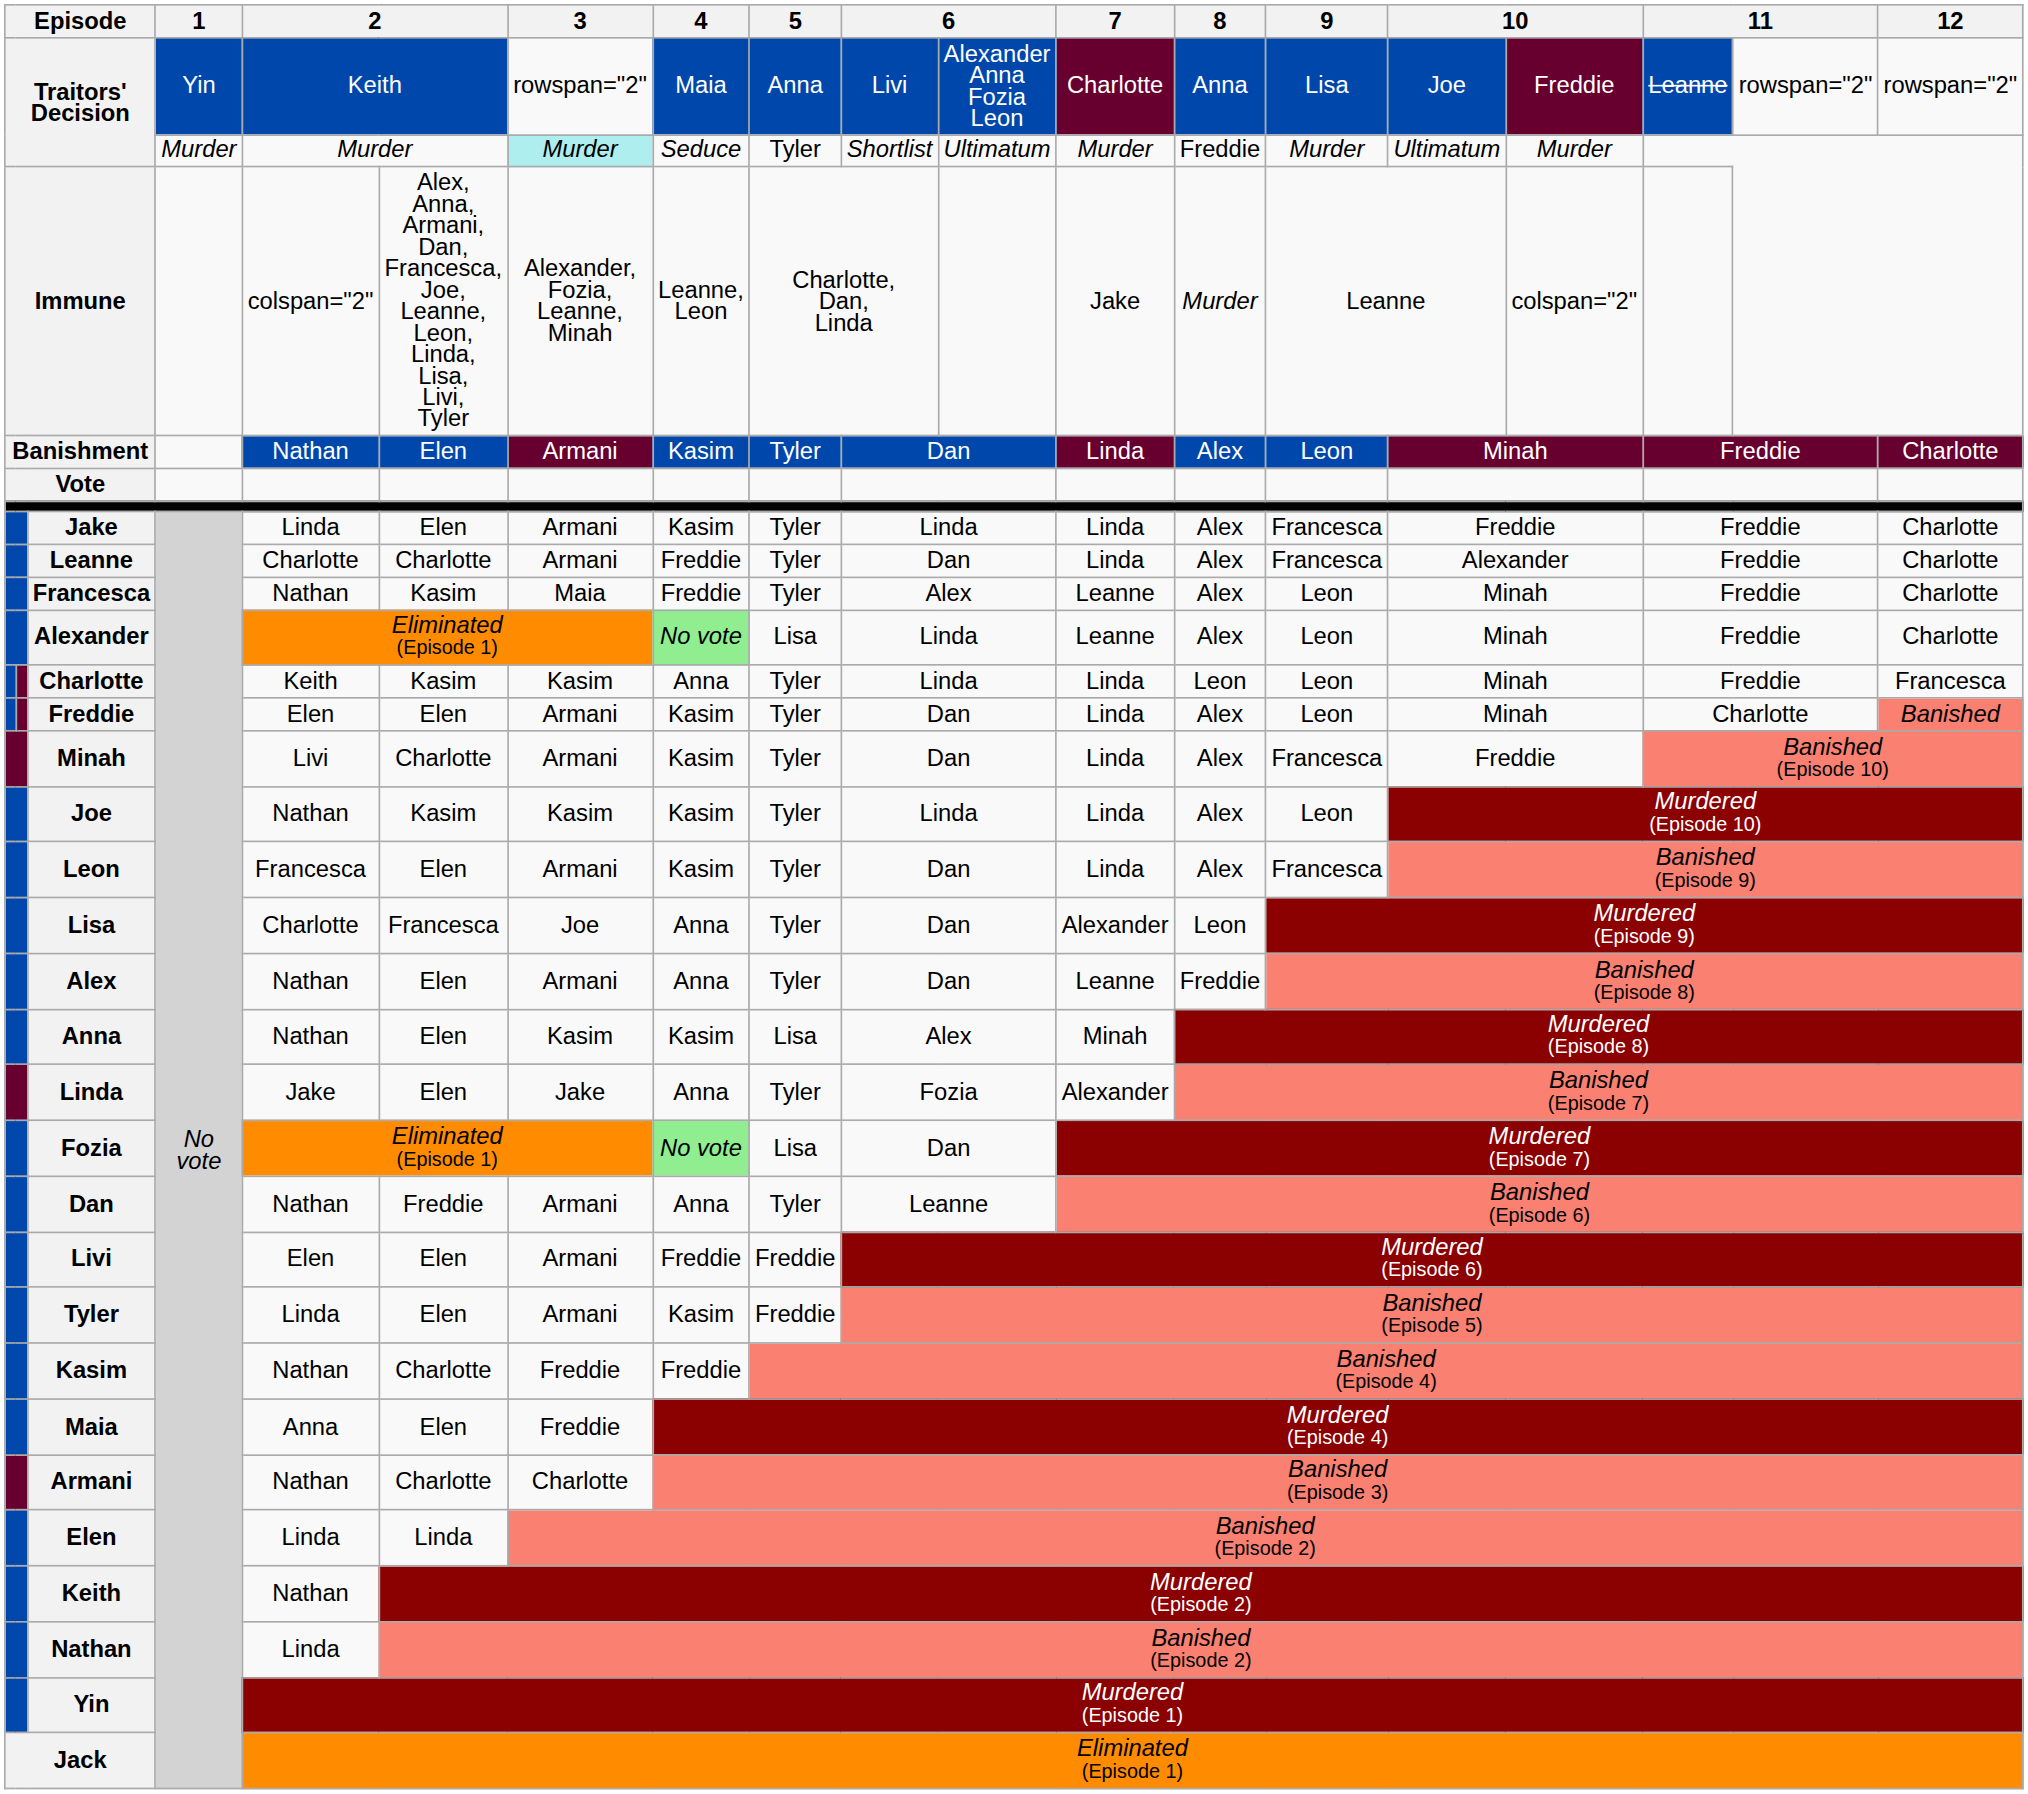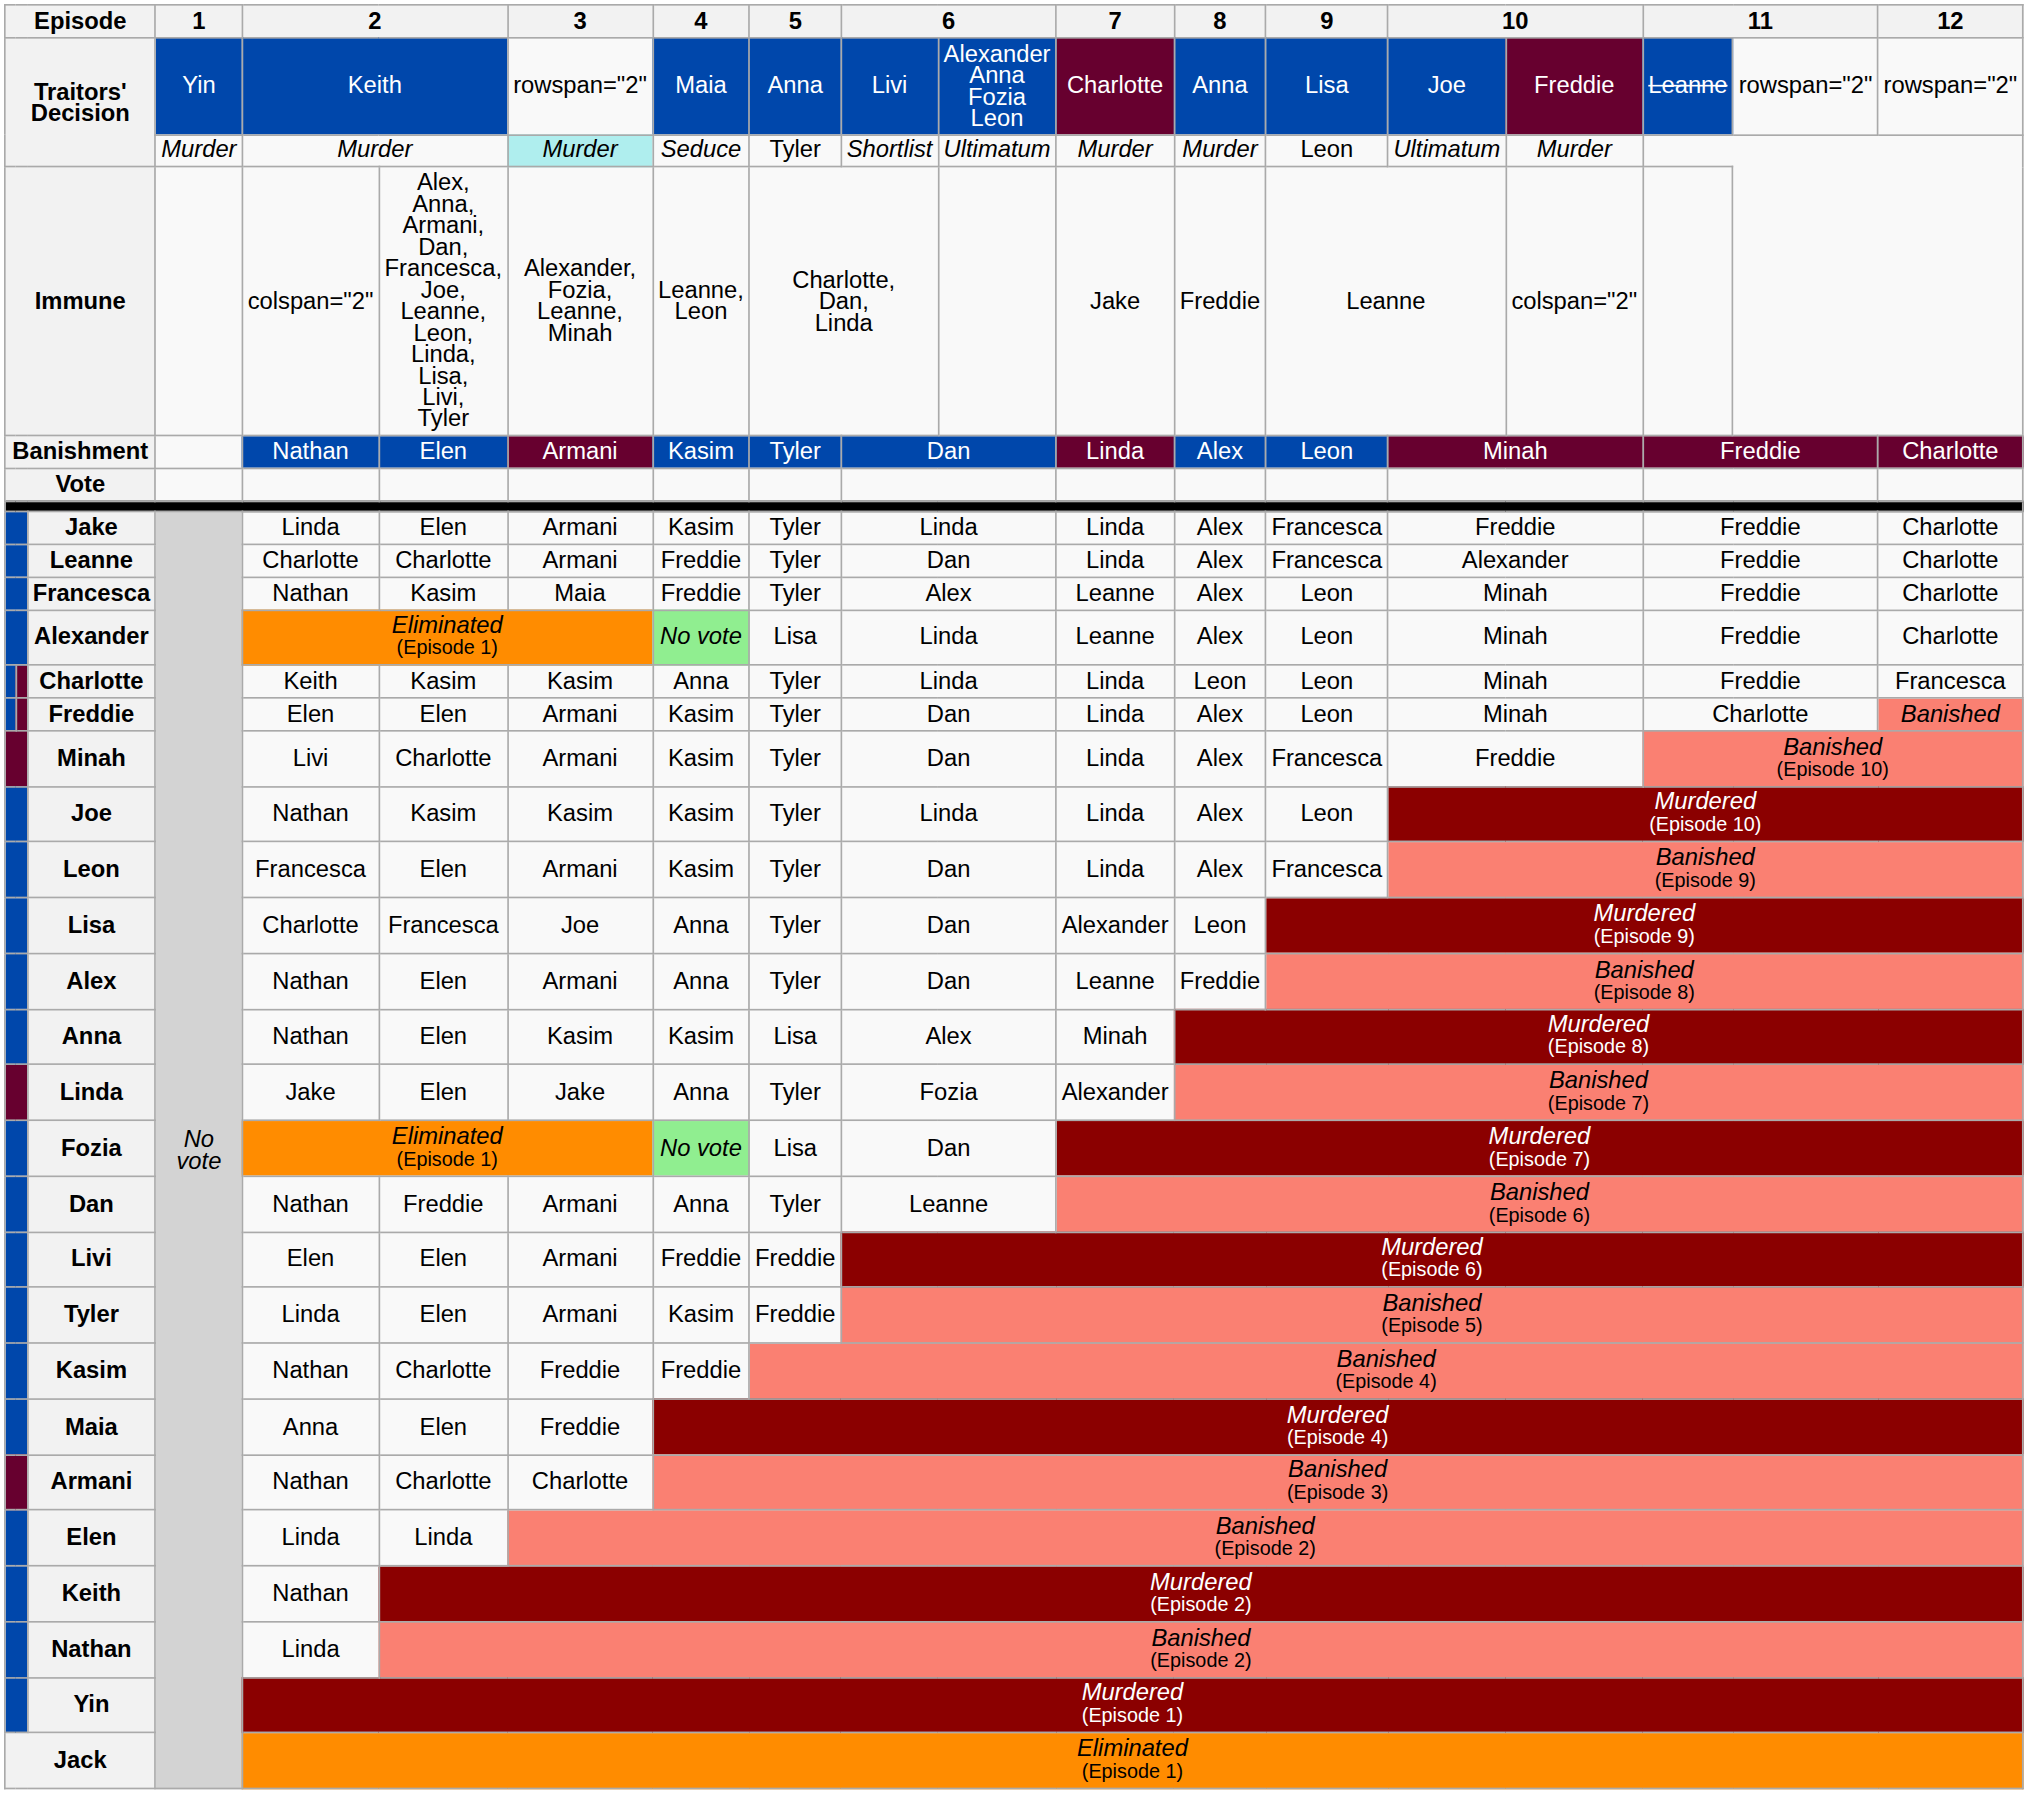(1220, 150) Freddie -> (1220, 150) Murder
(1327, 150) Murder -> (1327, 150) Leon
(1220, 301) Murder -> (1220, 301) Freddie
